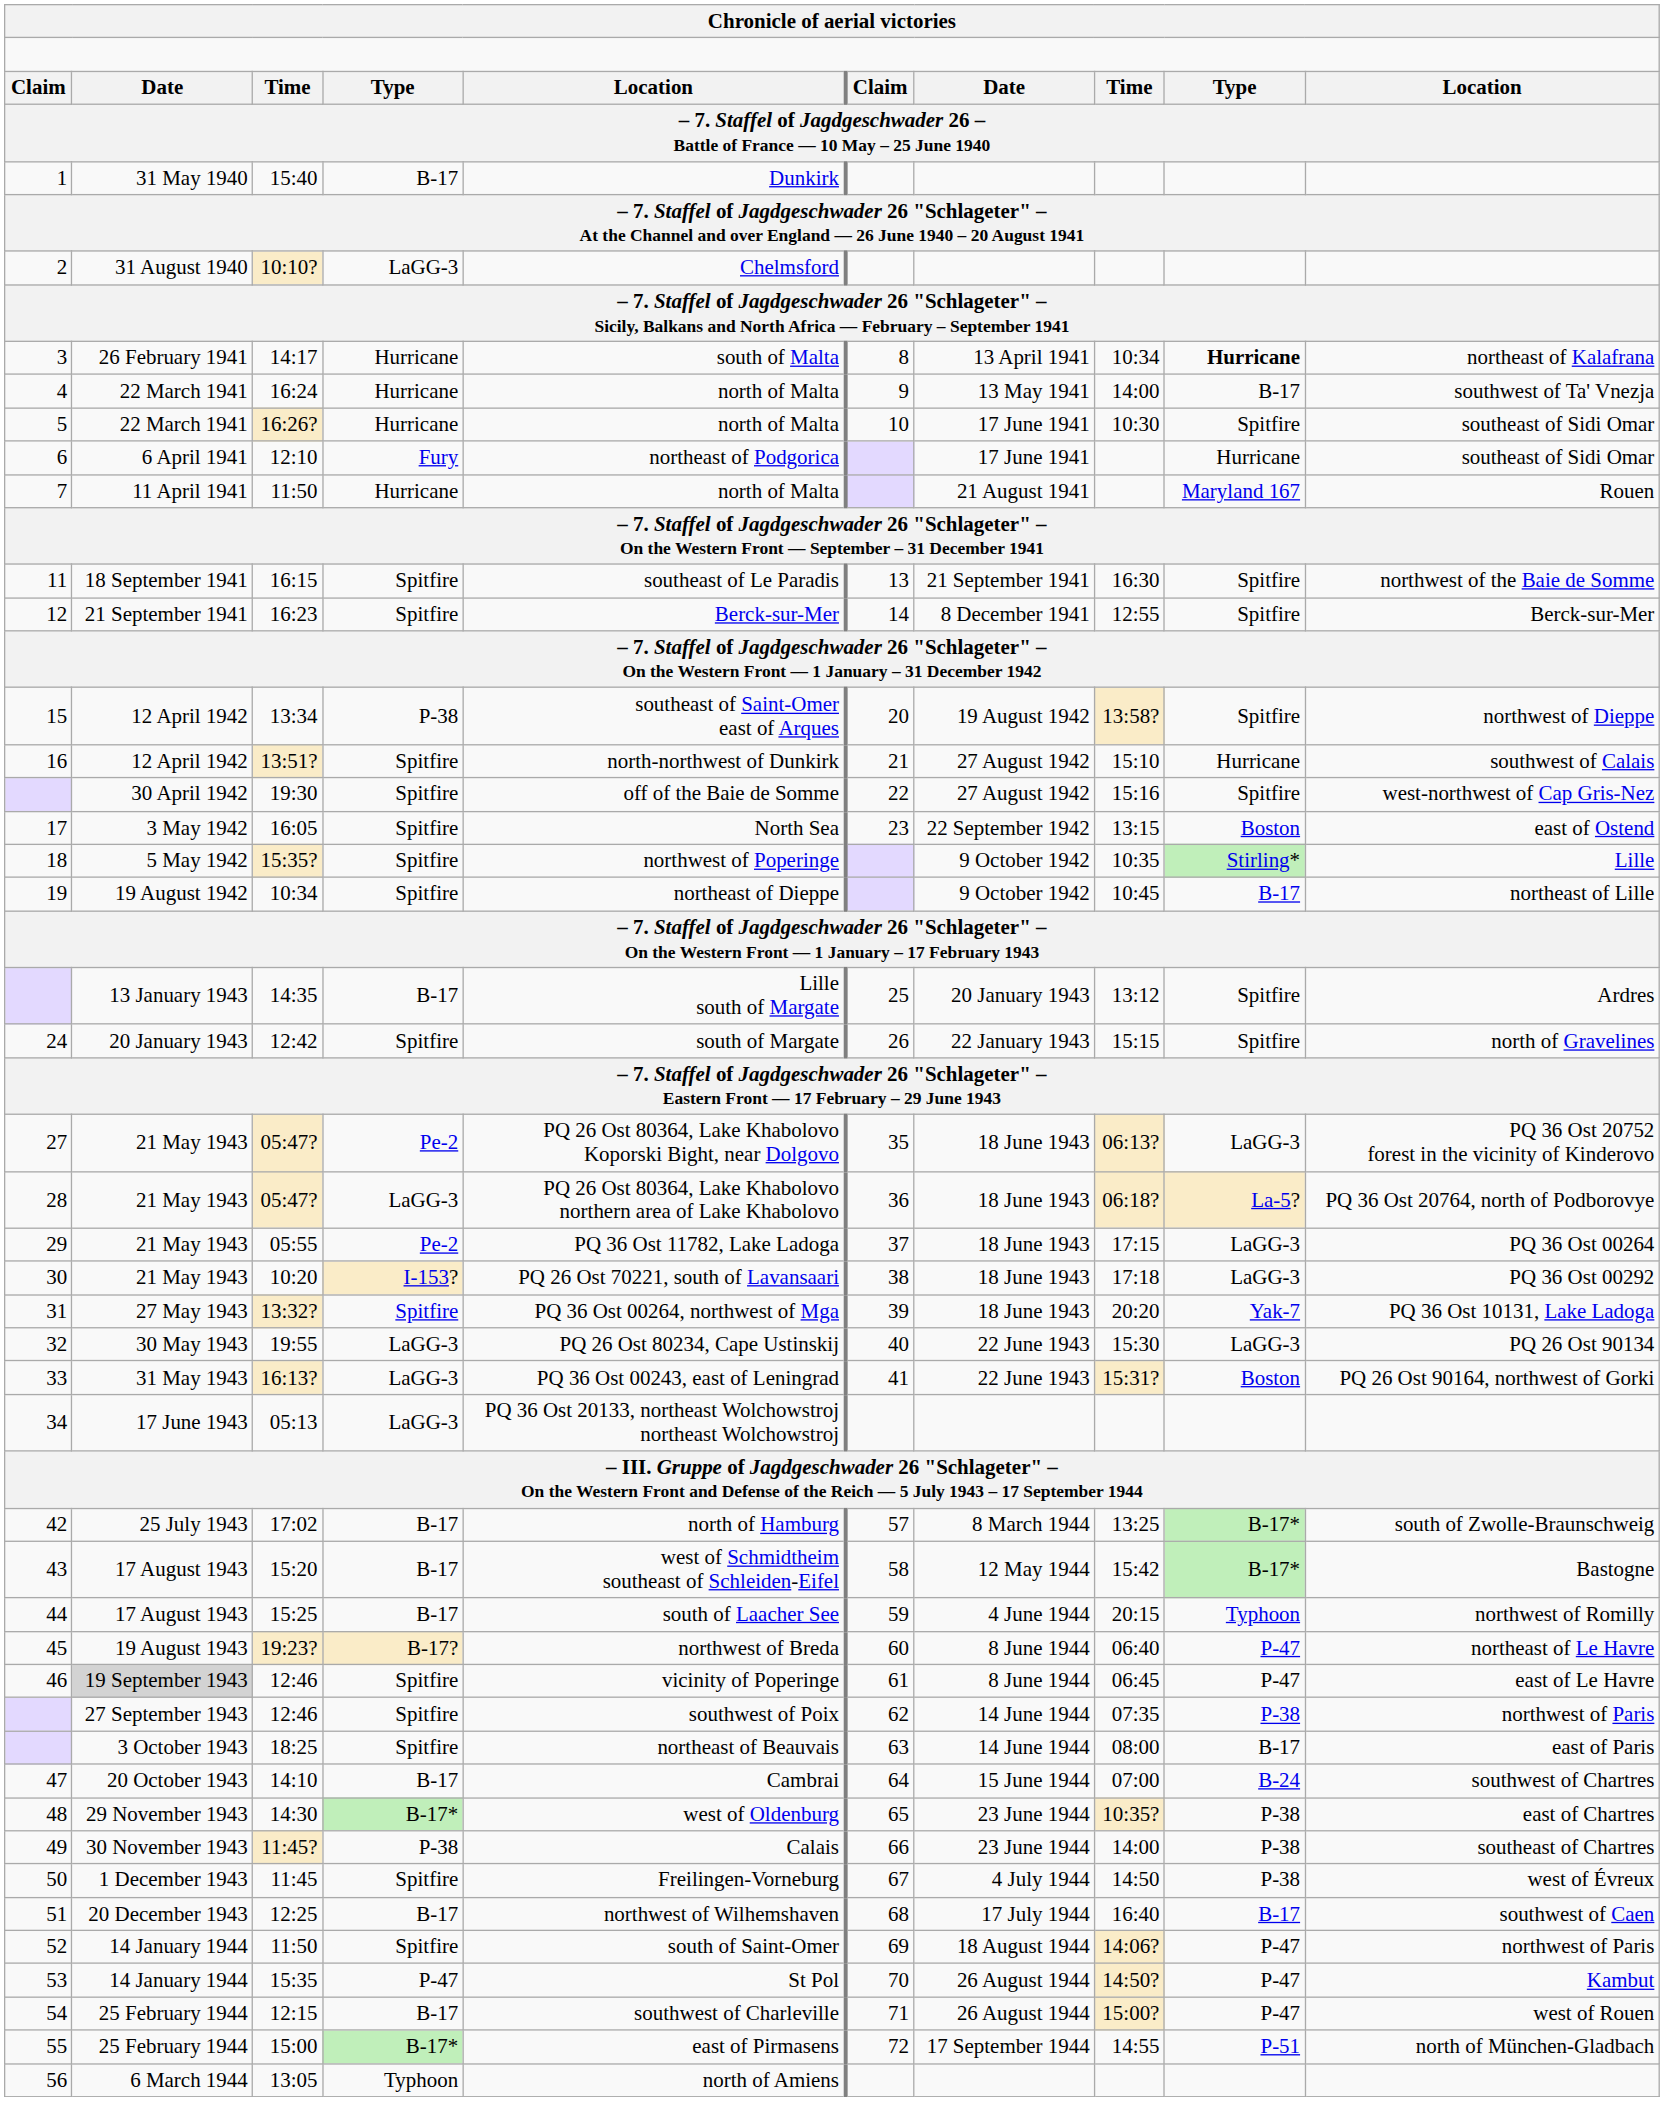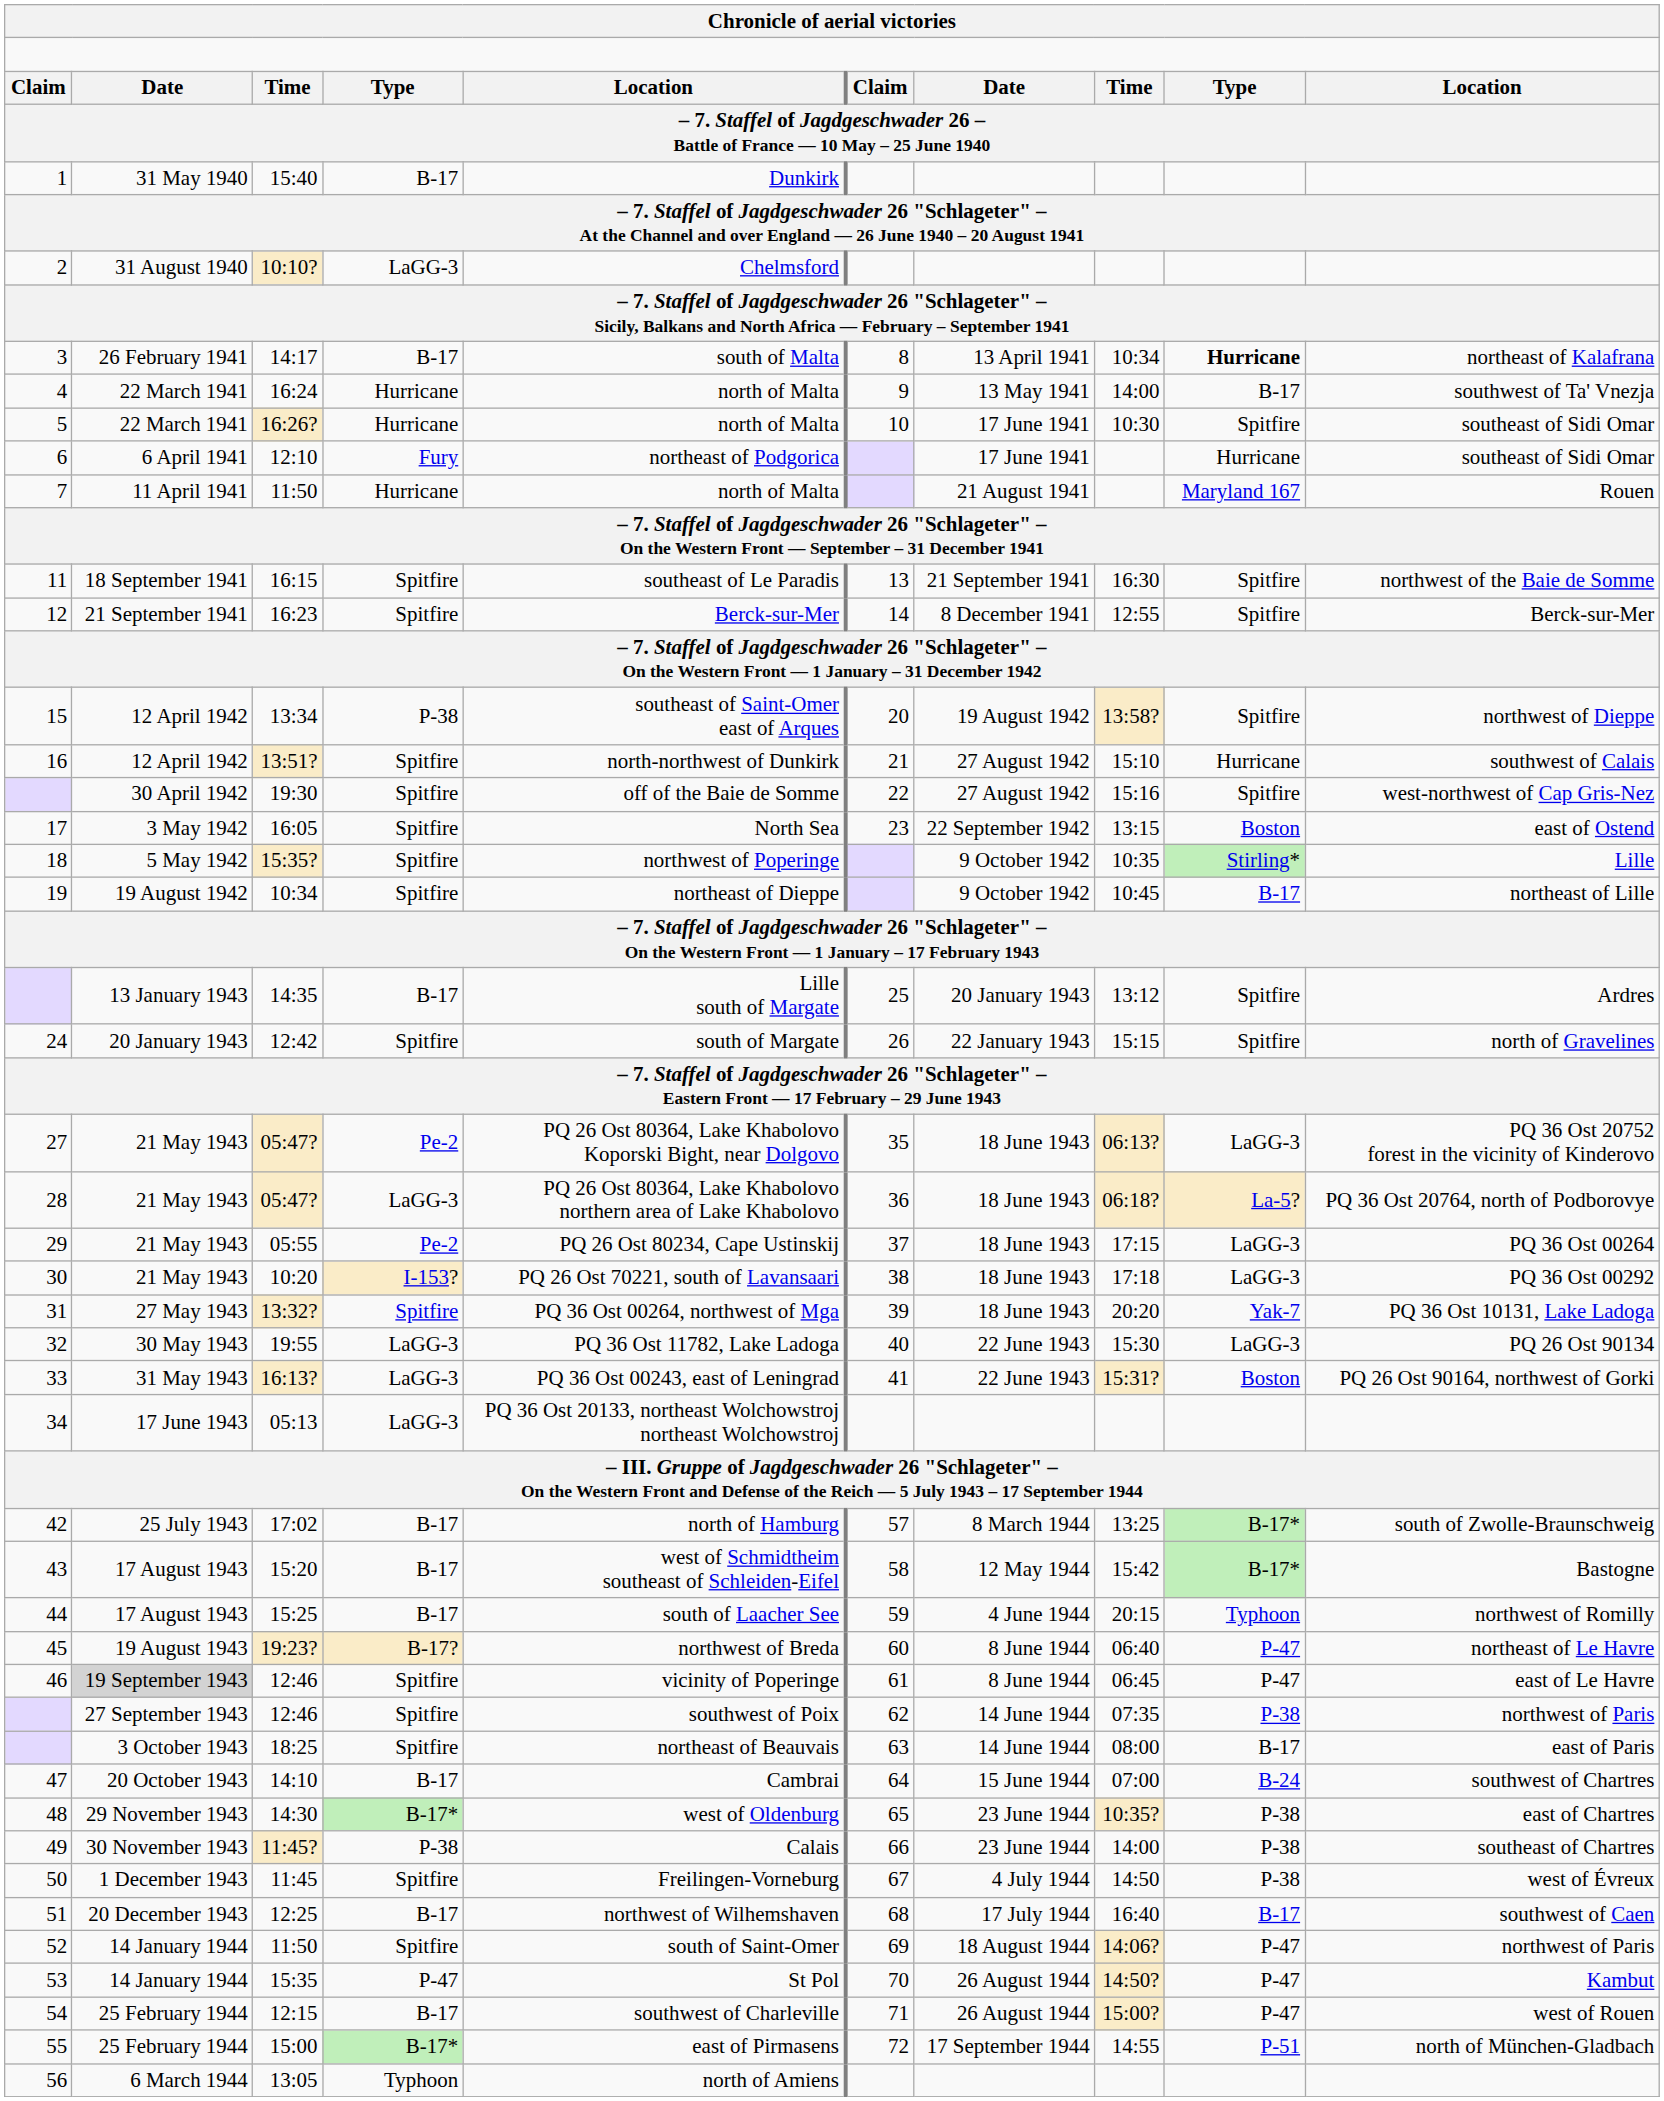(416, 357) Hurricane -> (437, 357) B-17
(707, 1244) PQ 36 Ost 11782, Lake Ladoga -> (699, 1244) PQ 26 Ost 80234, Cape Ustinskij
(699, 1344) PQ 26 Ost 80234, Cape Ustinskij -> (707, 1344) PQ 36 Ost 11782, Lake Ladoga
